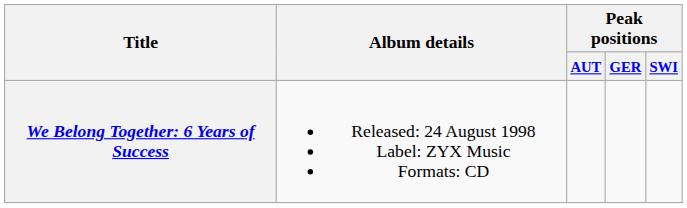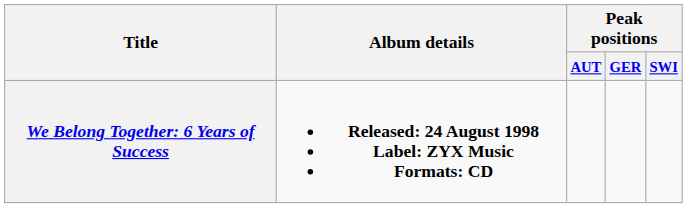(422, 151) normal -> (422, 151) bold
